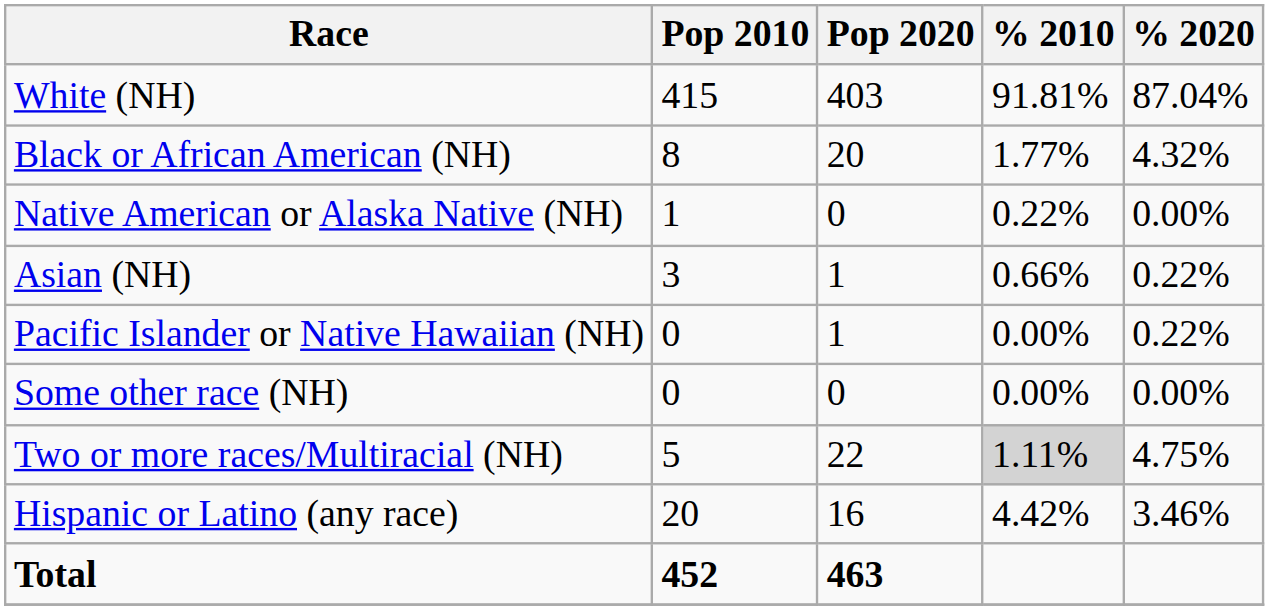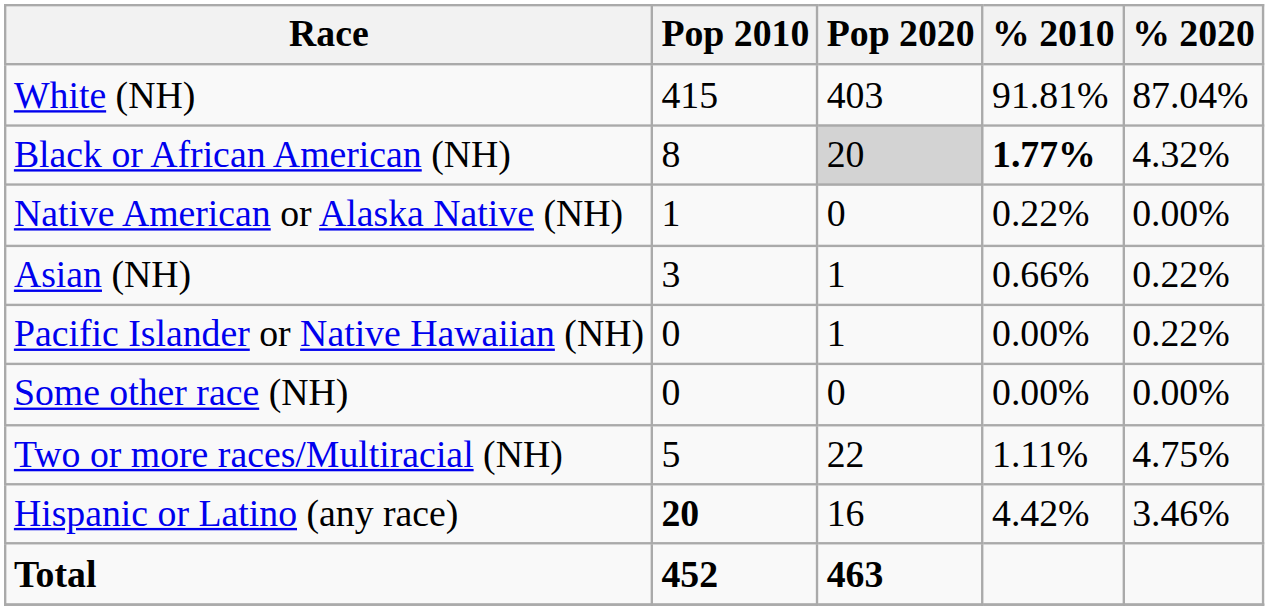(846, 154) no background -> (846, 154) lightgrey background
(1041, 154) normal -> (1044, 154) bold
(1040, 453) lightgrey background -> (1040, 453) no background
(680, 513) normal -> (680, 513) bold
